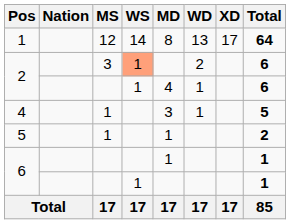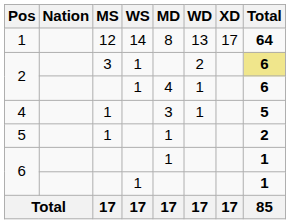(138, 64) lightsalmon background -> (138, 64) no background
(264, 64) no background -> (264, 64) khaki background
